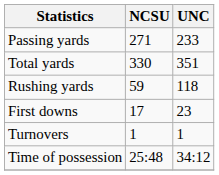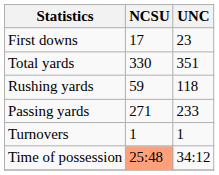rows swapped: (43, 110) <-> (49, 39)
(146, 157) no background -> (146, 157) lightsalmon background
